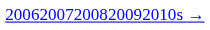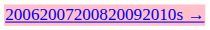(105, 15) no background -> (105, 15) pink background
